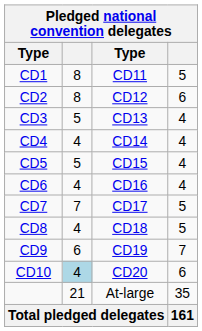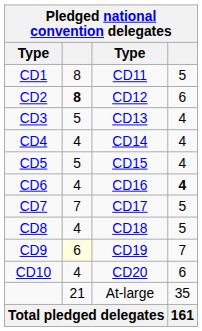(77, 97) normal -> (77, 97) bold
(182, 184) normal -> (182, 184) bold
(77, 250) no background -> (77, 250) lightyellow background
(77, 272) lightblue background -> (77, 272) no background
